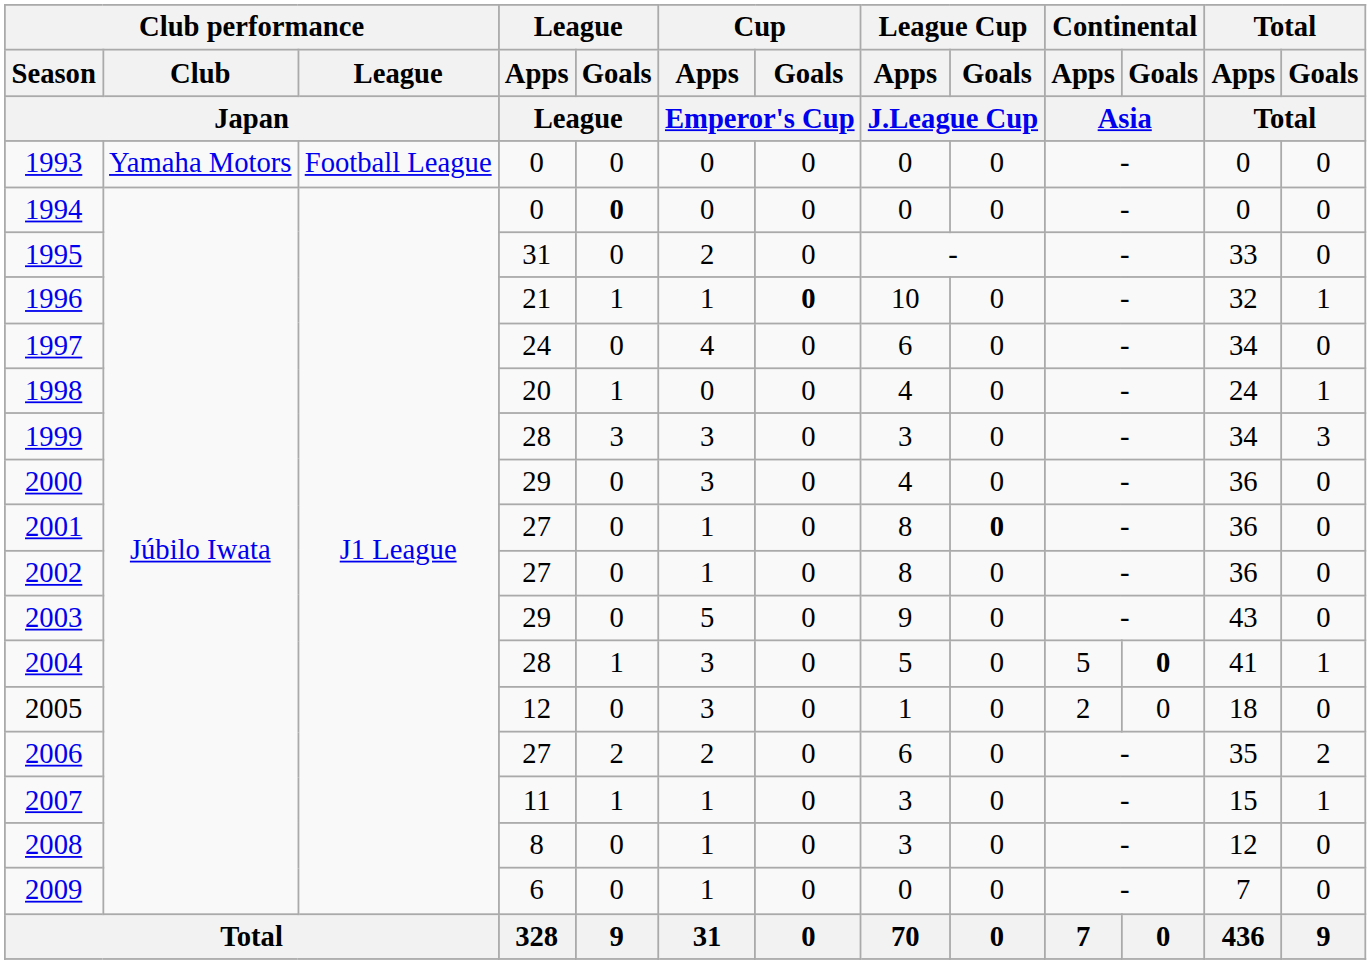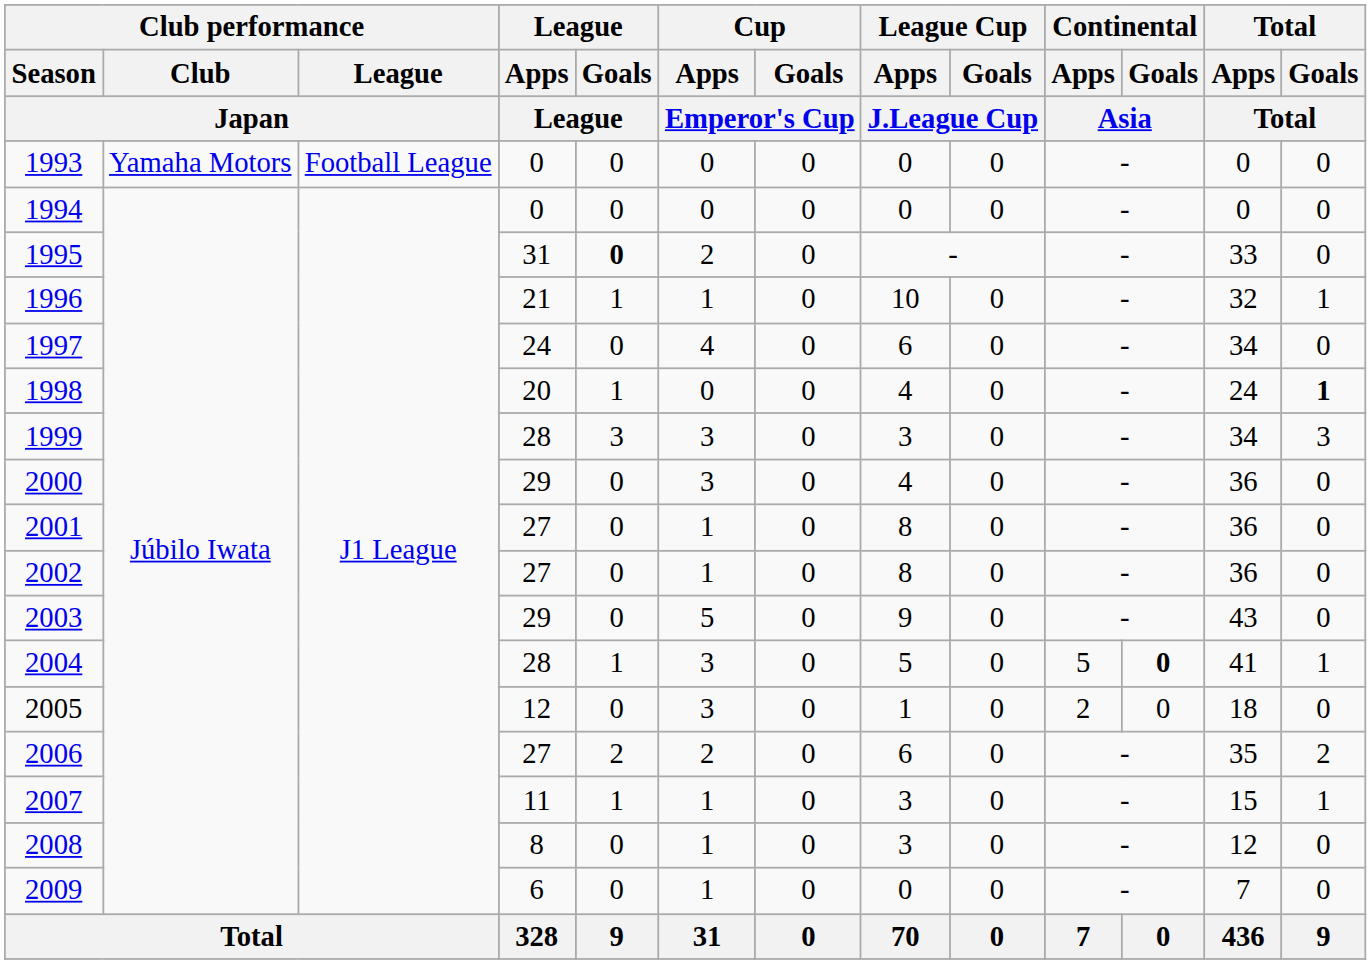(617, 208) bold -> (617, 208) normal
(617, 254) normal -> (617, 254) bold
(808, 299) bold -> (808, 299) normal
(1323, 390) normal -> (1323, 390) bold
(997, 526) bold -> (997, 526) normal
